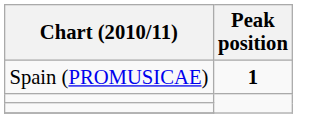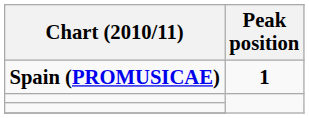(109, 76) normal -> (115, 76) bold
